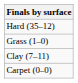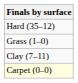(29, 71) no background -> (29, 71) lightyellow background
